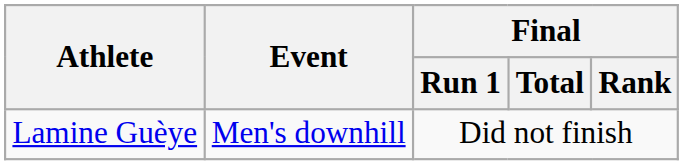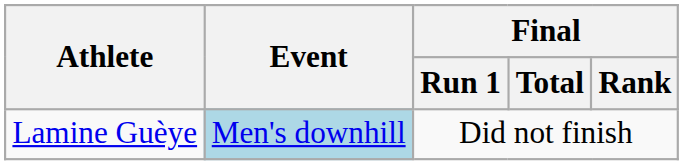(309, 133) no background -> (309, 133) lightblue background
